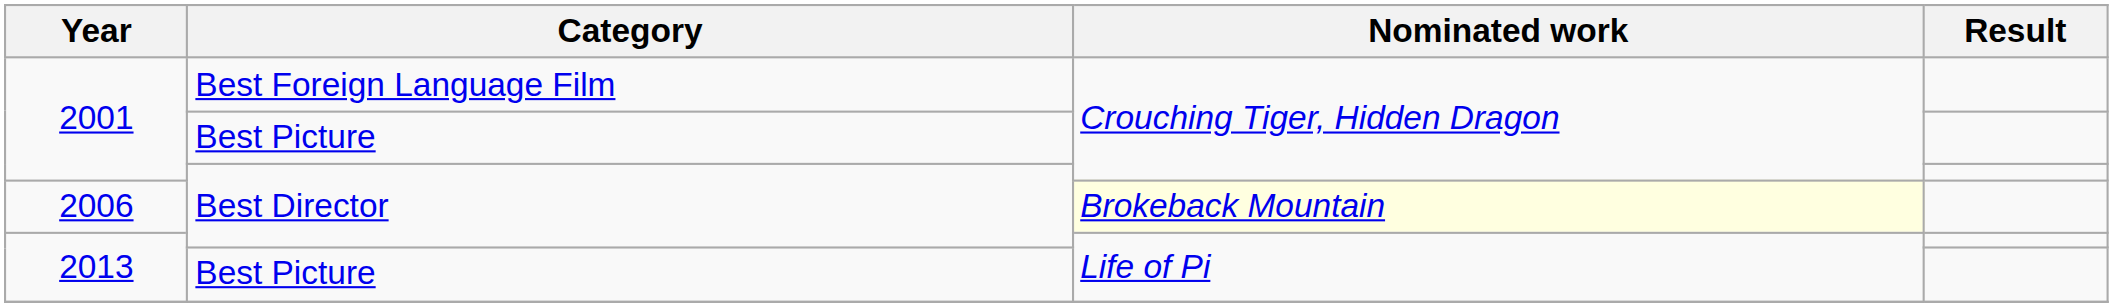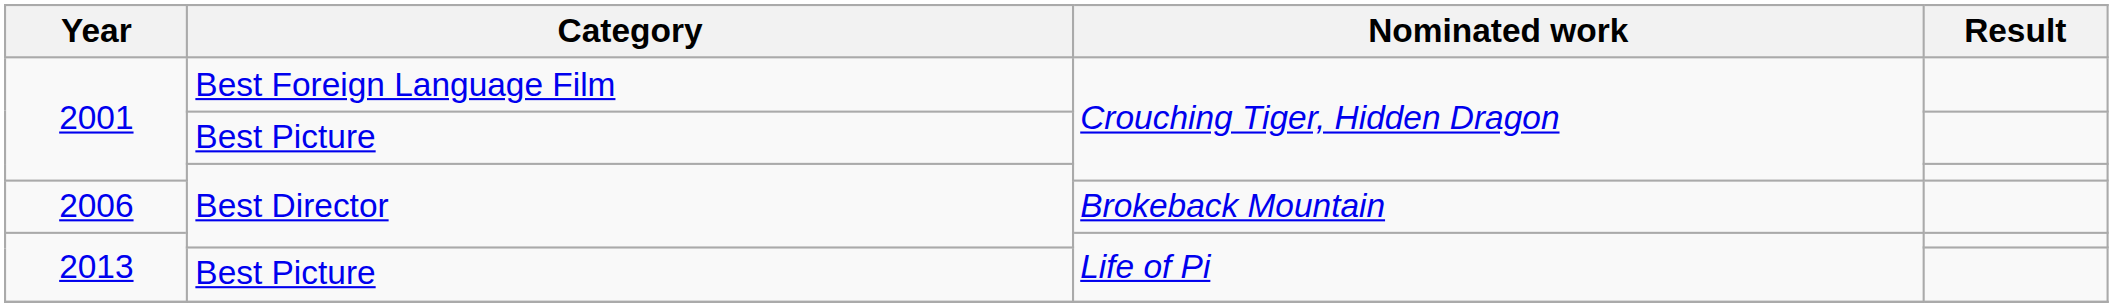(1233, 205) lightyellow background -> (1233, 205) no background
